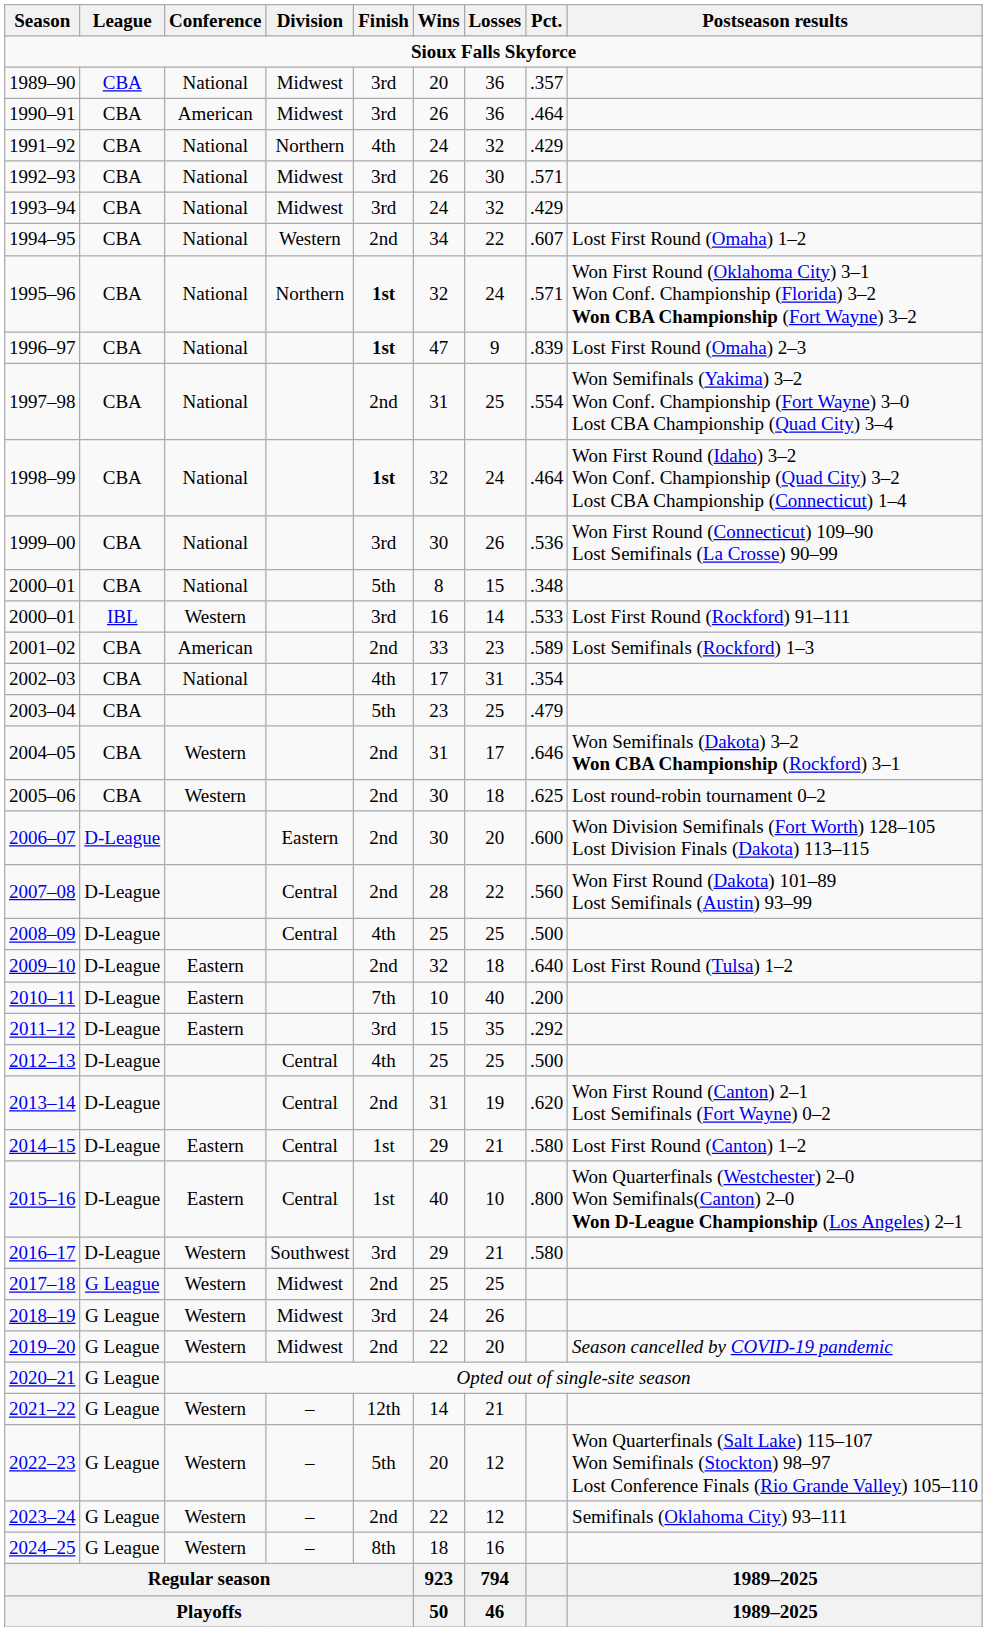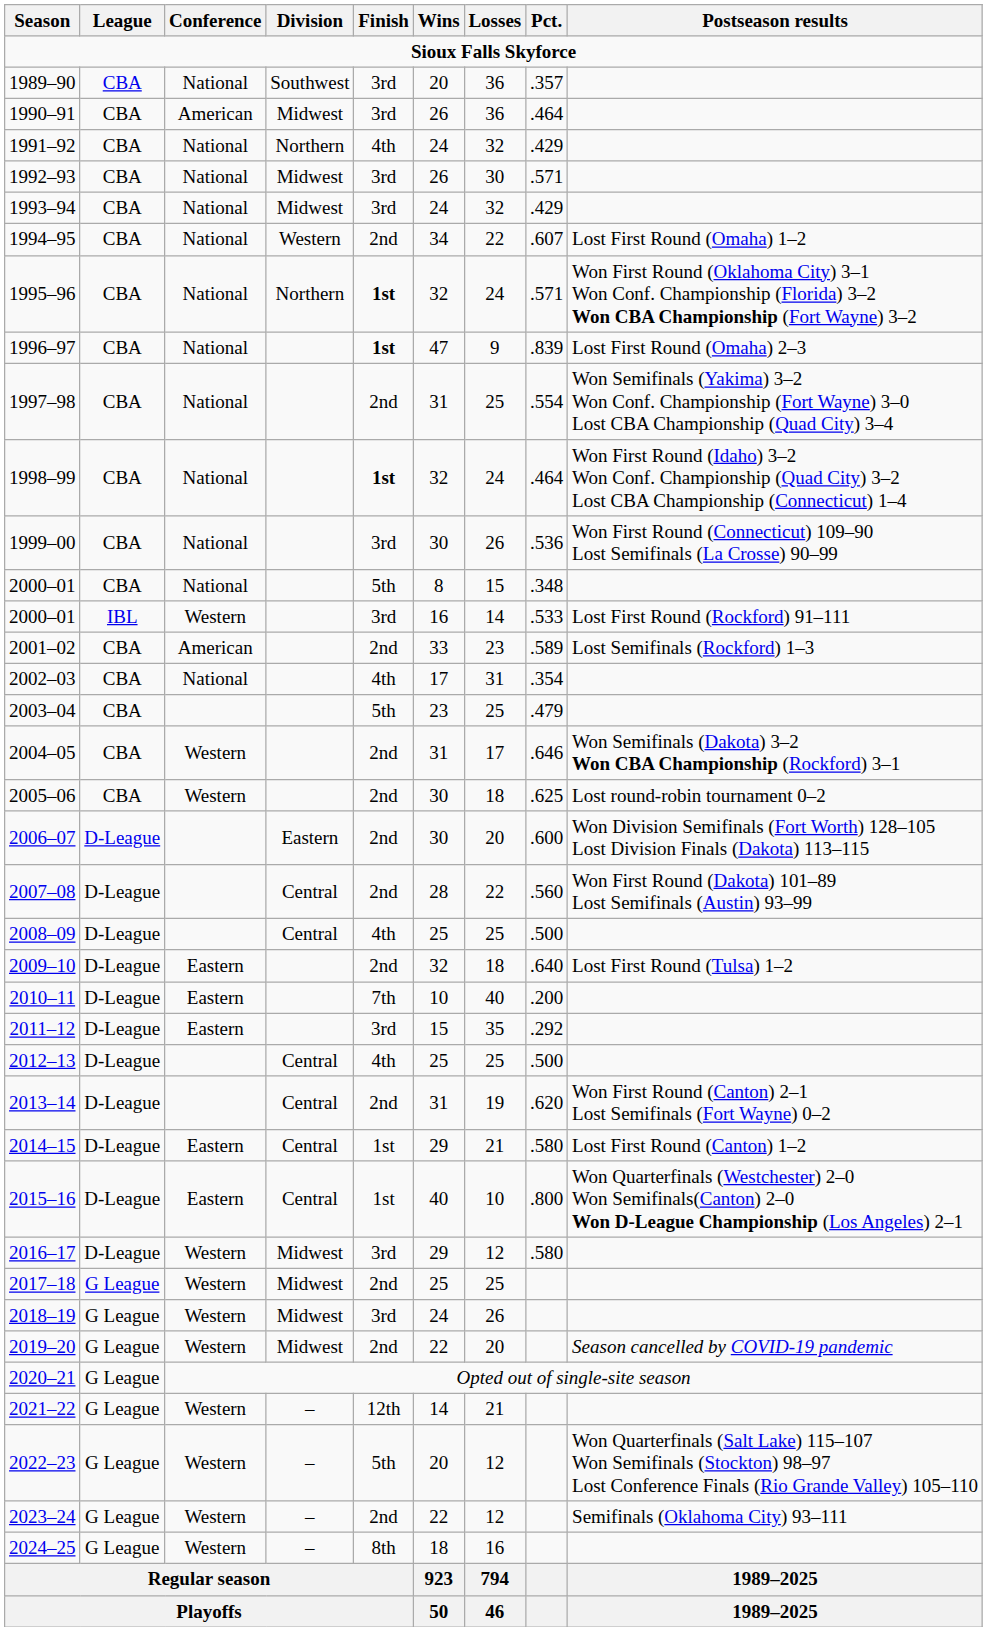(310, 83) Midwest -> (310, 83) Southwest
(310, 1252) Southwest -> (310, 1252) Midwest
(495, 1252) 21 -> (495, 1252) 12
